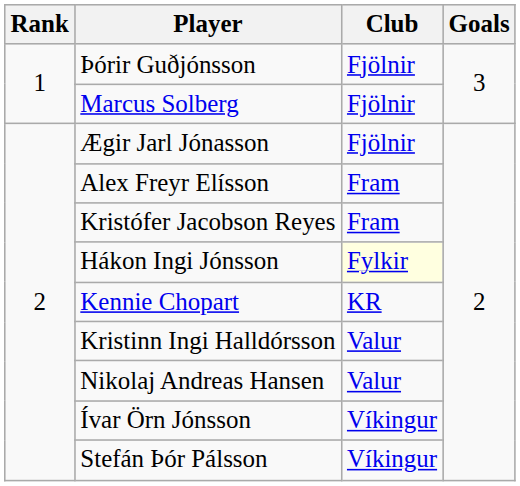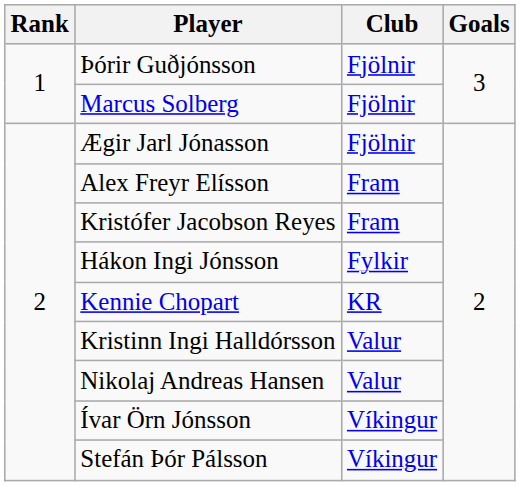(377, 261) lightyellow background -> (377, 261) no background
